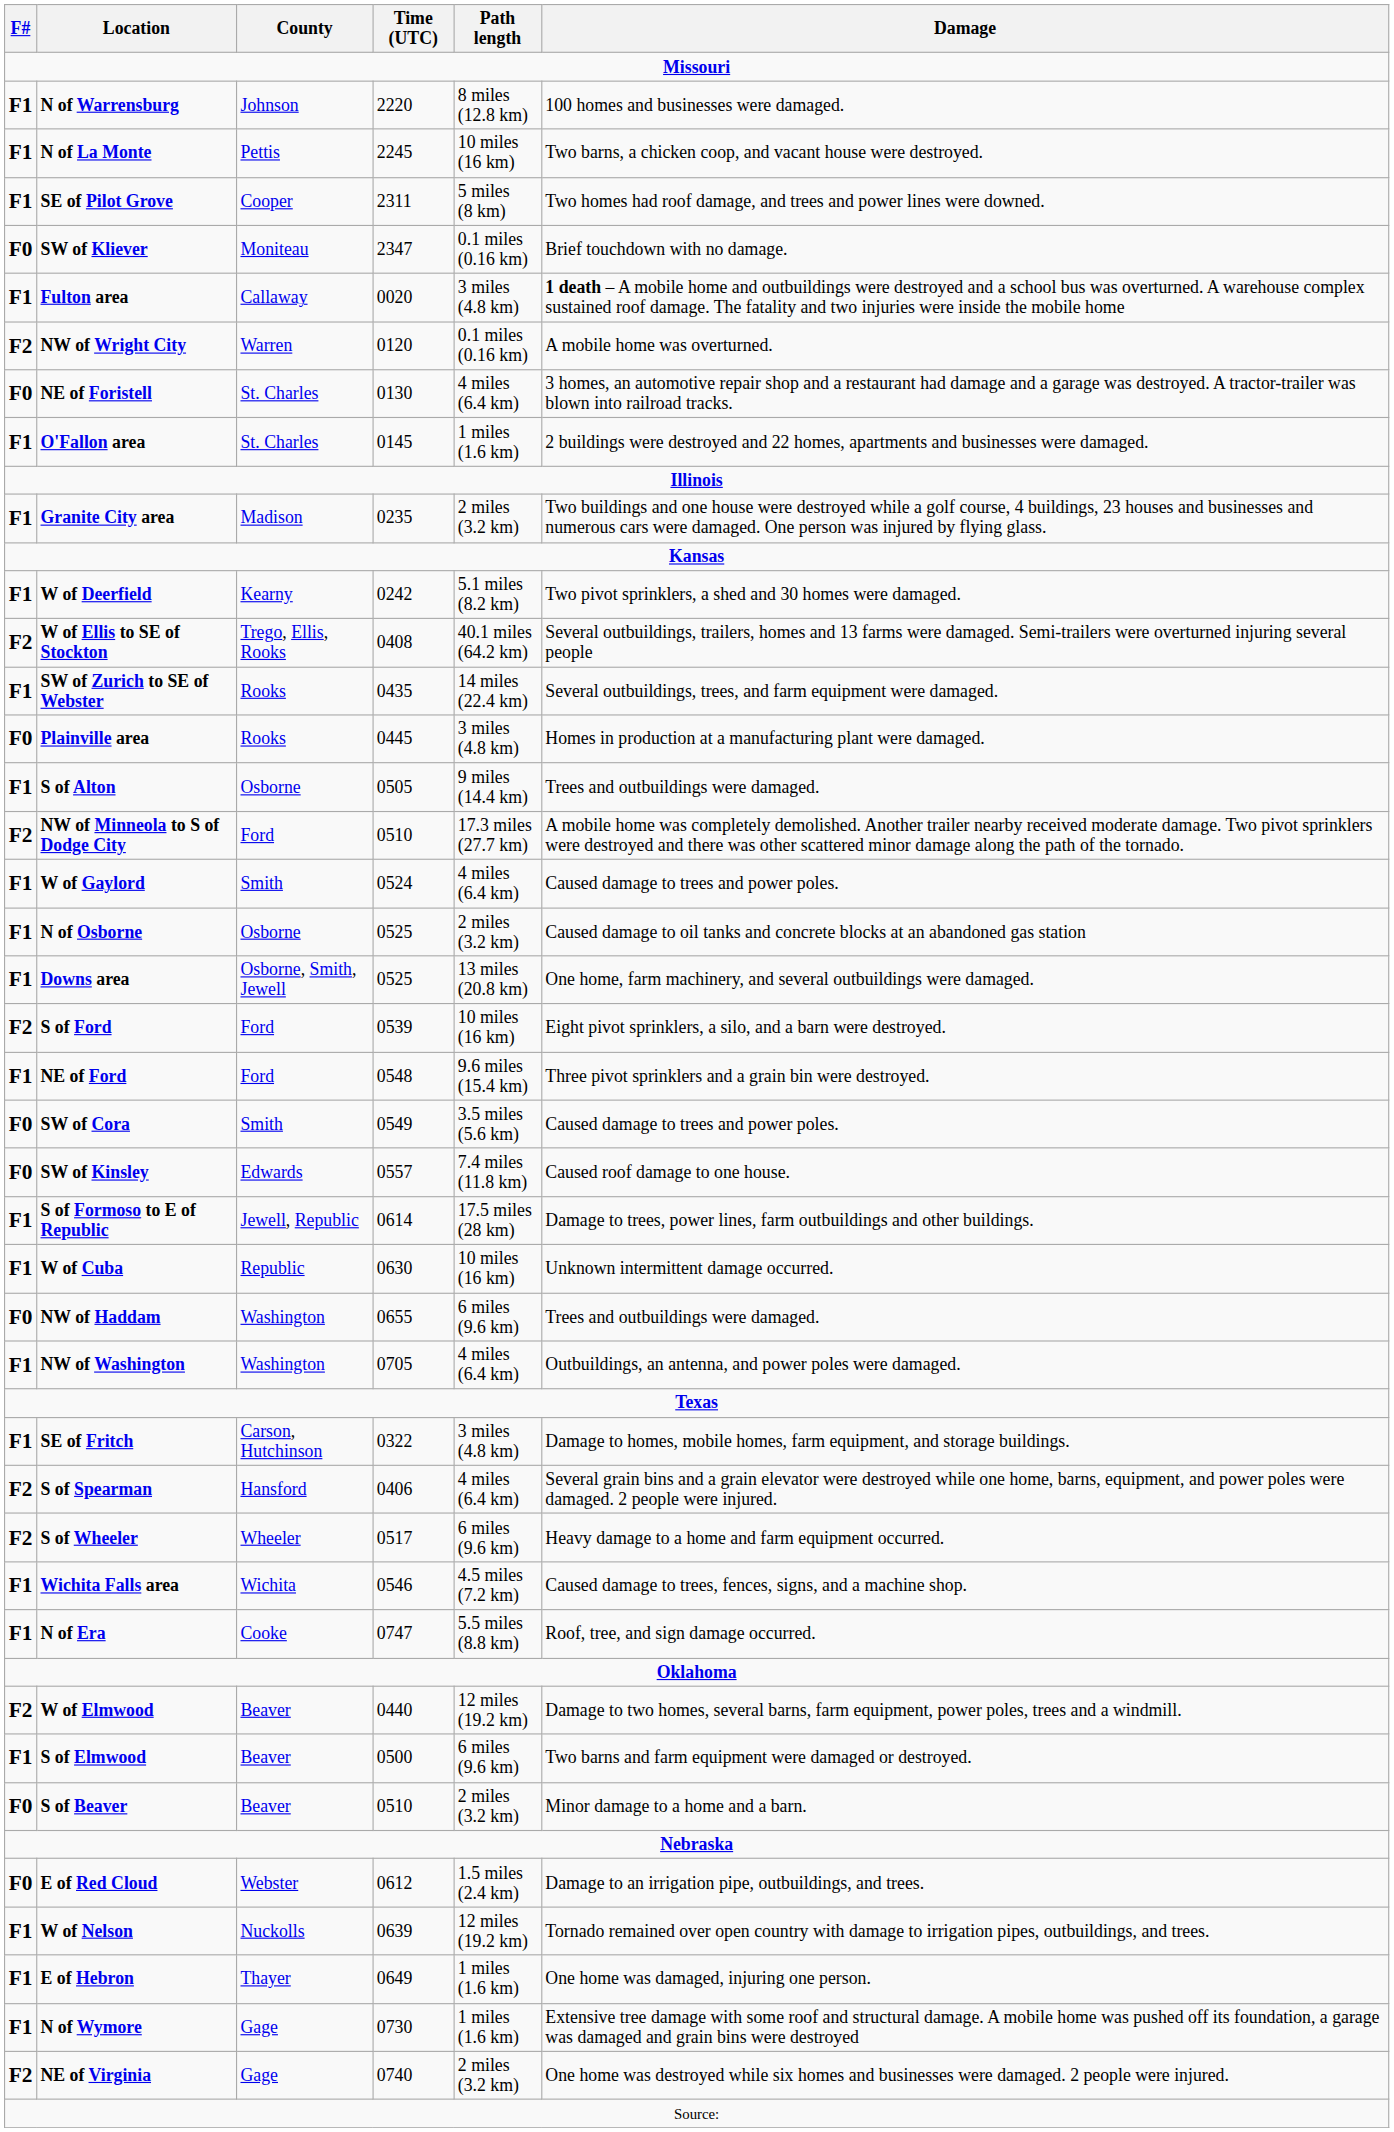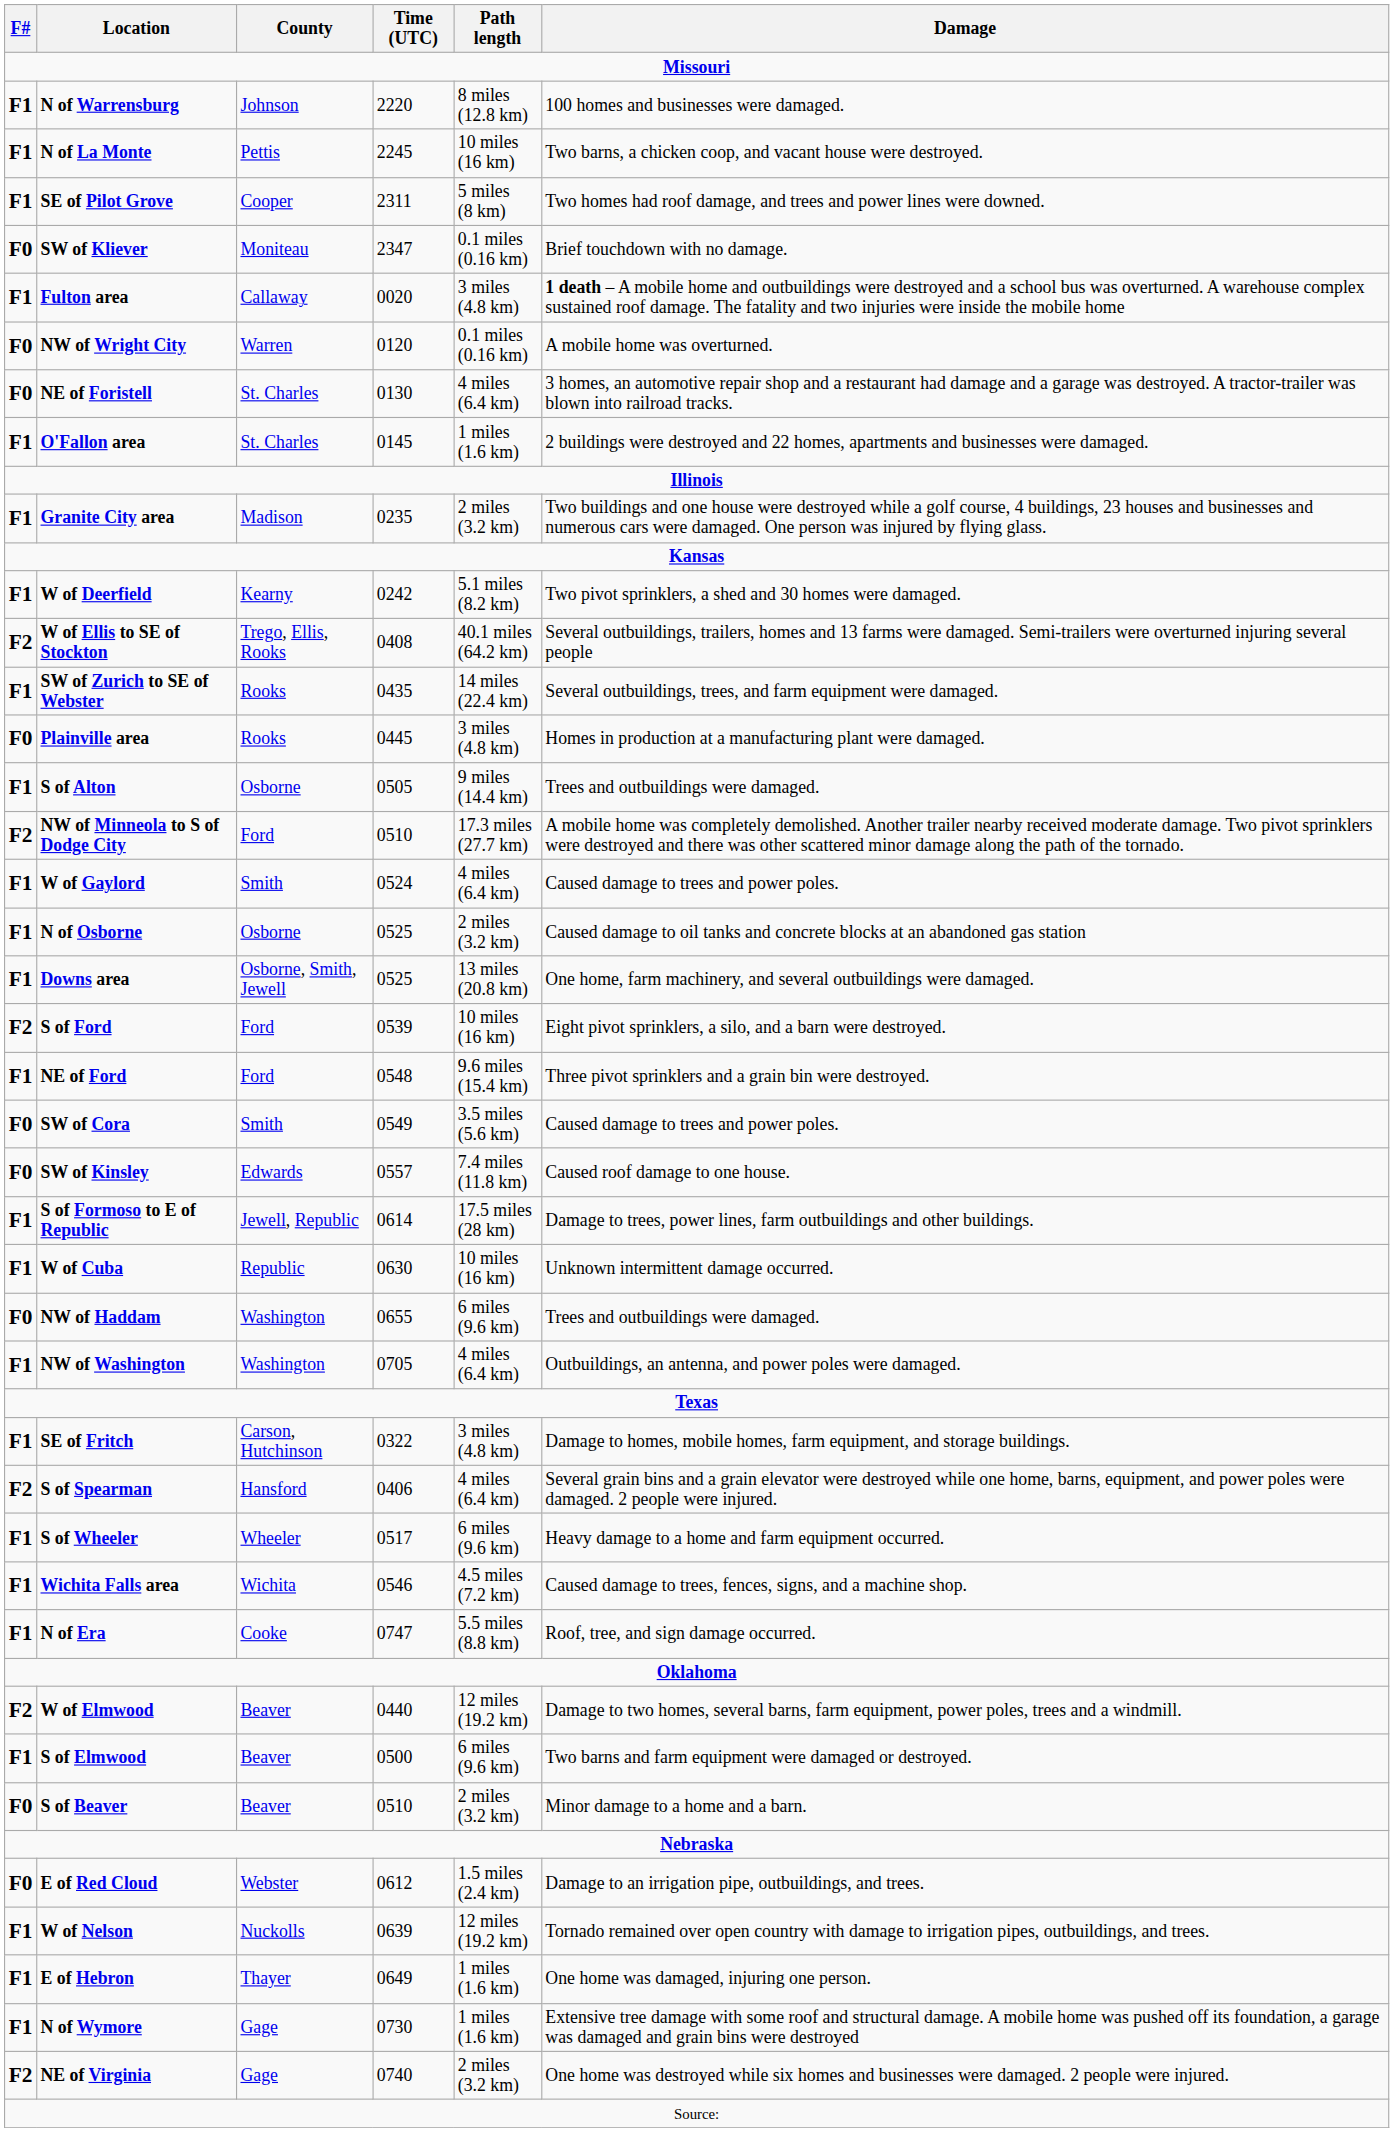(20, 345) F2 -> (20, 345) F0
(20, 1537) F2 -> (20, 1537) F1
